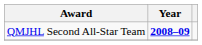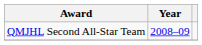(170, 31) bold -> (170, 31) normal
